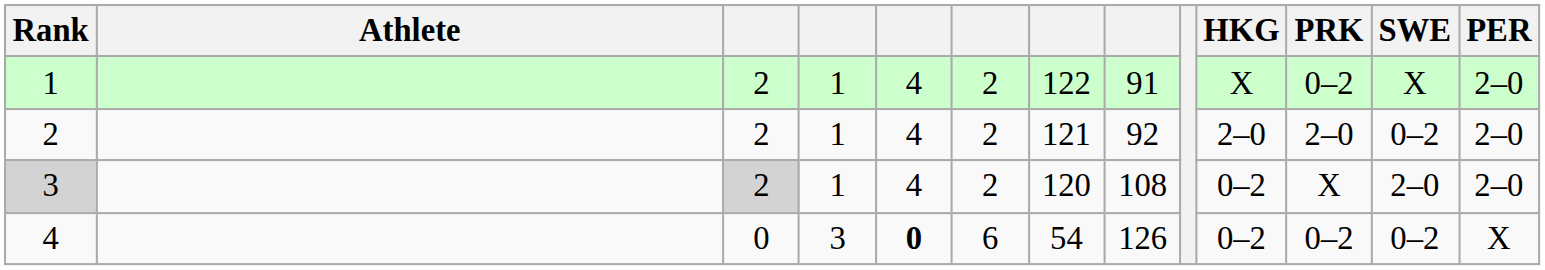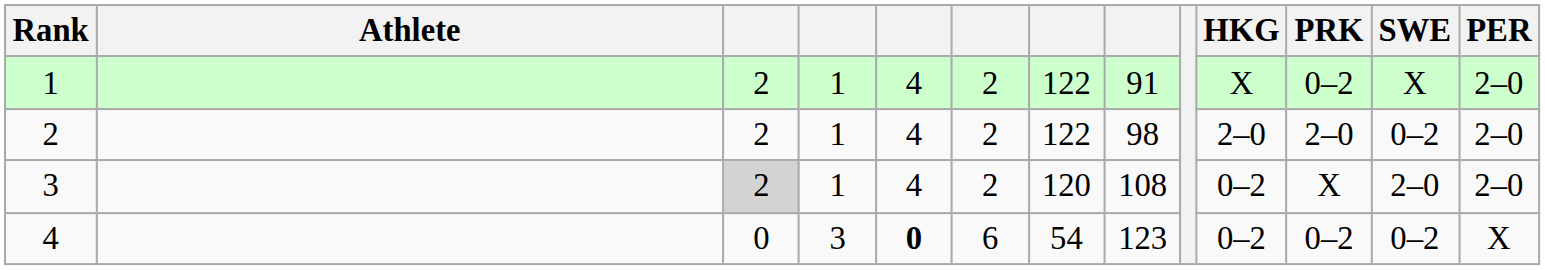(1066, 133) 121 -> (1066, 133) 122
(1143, 133) 92 -> (1143, 133) 98
(51, 185) lightgrey background -> (51, 185) no background
(1143, 237) 126 -> (1143, 237) 123
